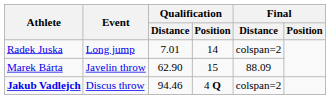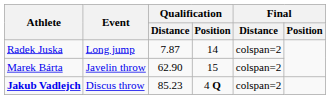(170, 49) 7.01 -> (170, 49) 7.87
(259, 67) 88.09 -> (259, 67) colspan=2
(170, 86) 94.46 -> (170, 86) 85.23
